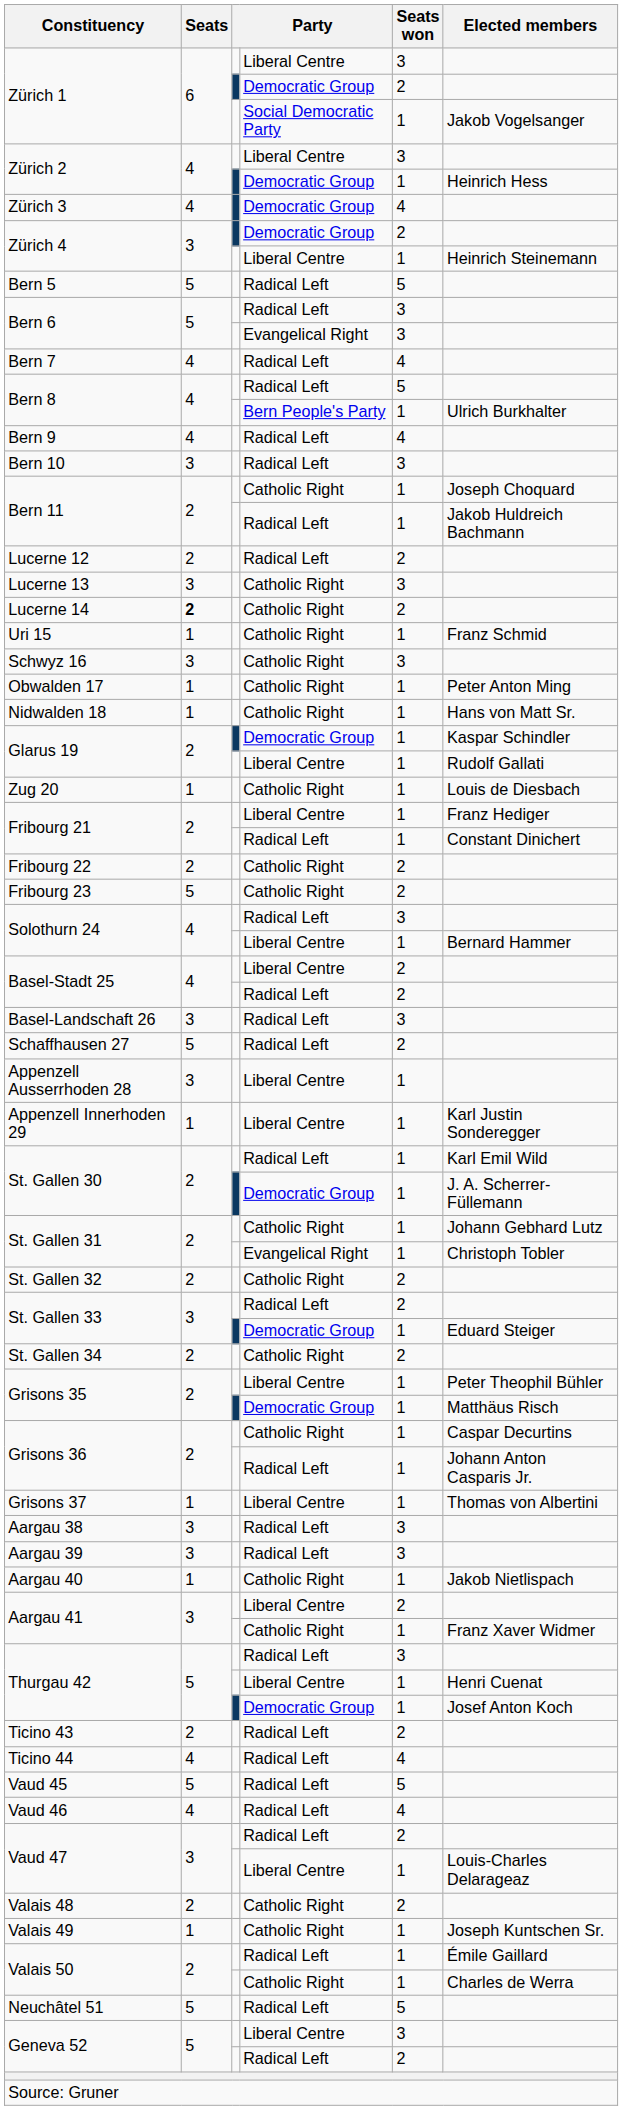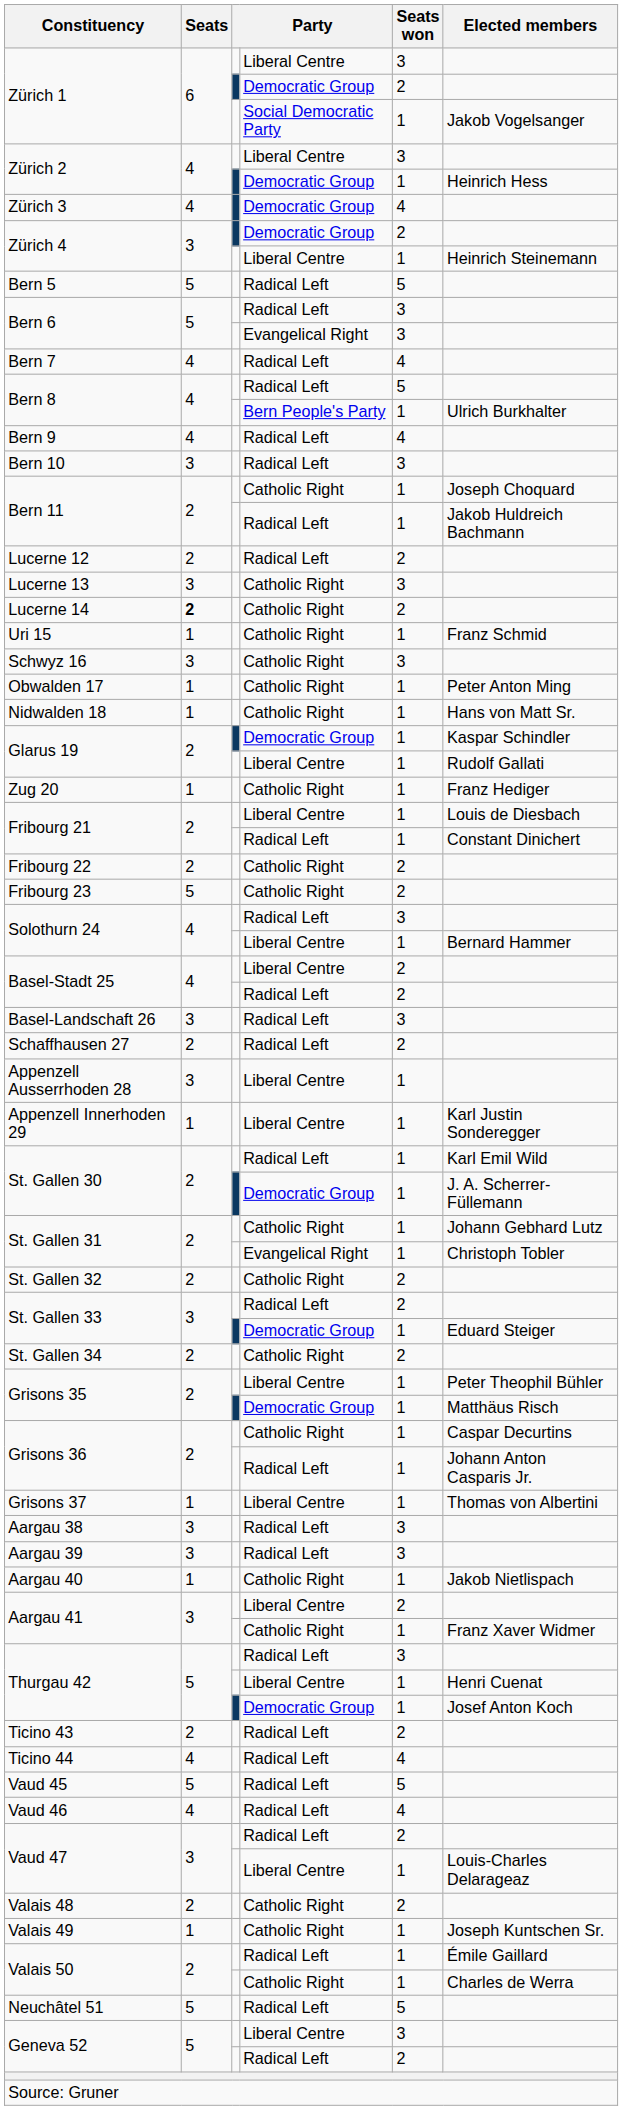(514, 789) Louis de Diesbach -> (498, 789) Franz Hediger
(498, 815) Franz Hediger -> (514, 815) Louis de Diesbach
(190, 1045) 5 -> (190, 1045) 2
